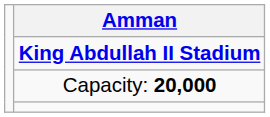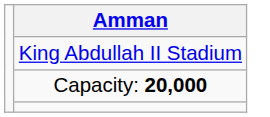(140, 53) bold -> (130, 53) normal
